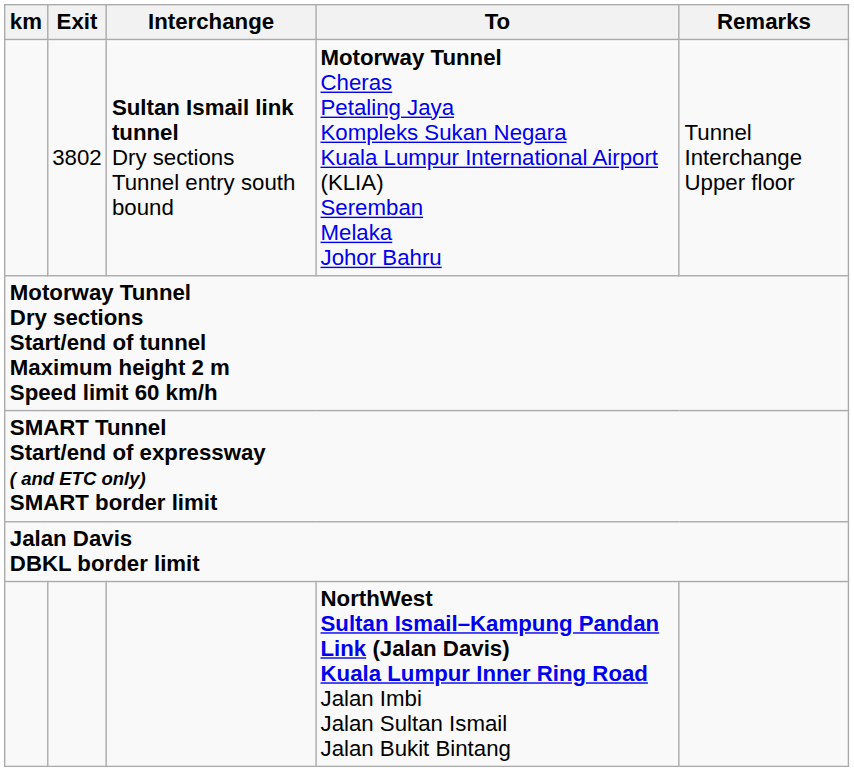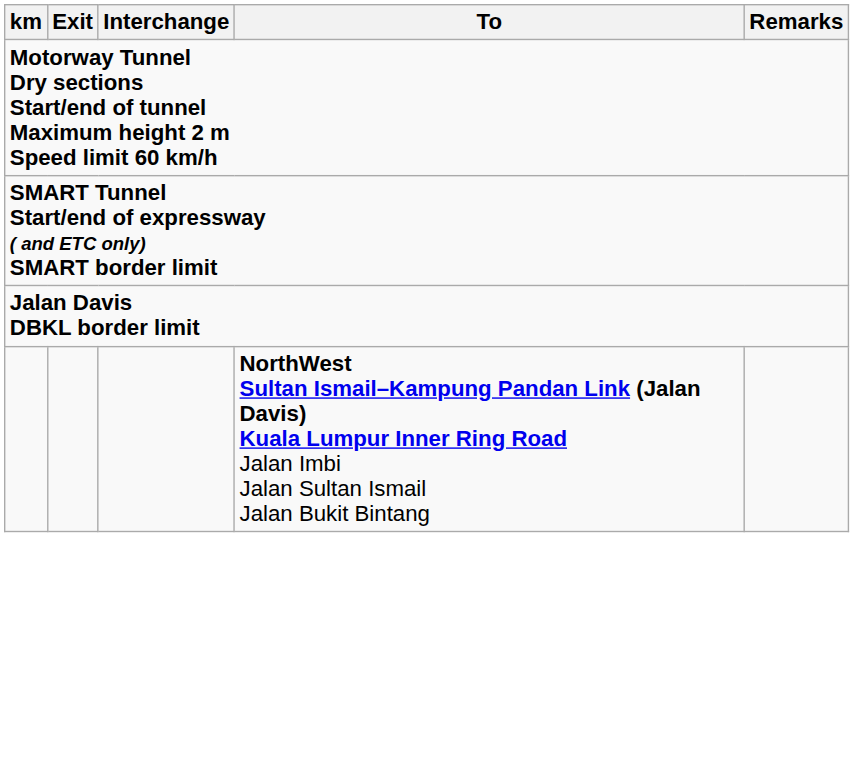- row: (77, 157)
